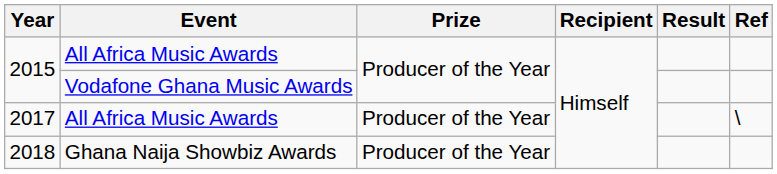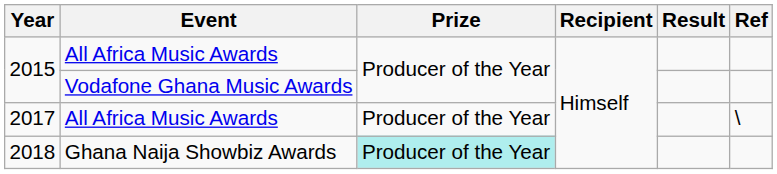(456, 151) no background -> (456, 151) paleturquoise background
